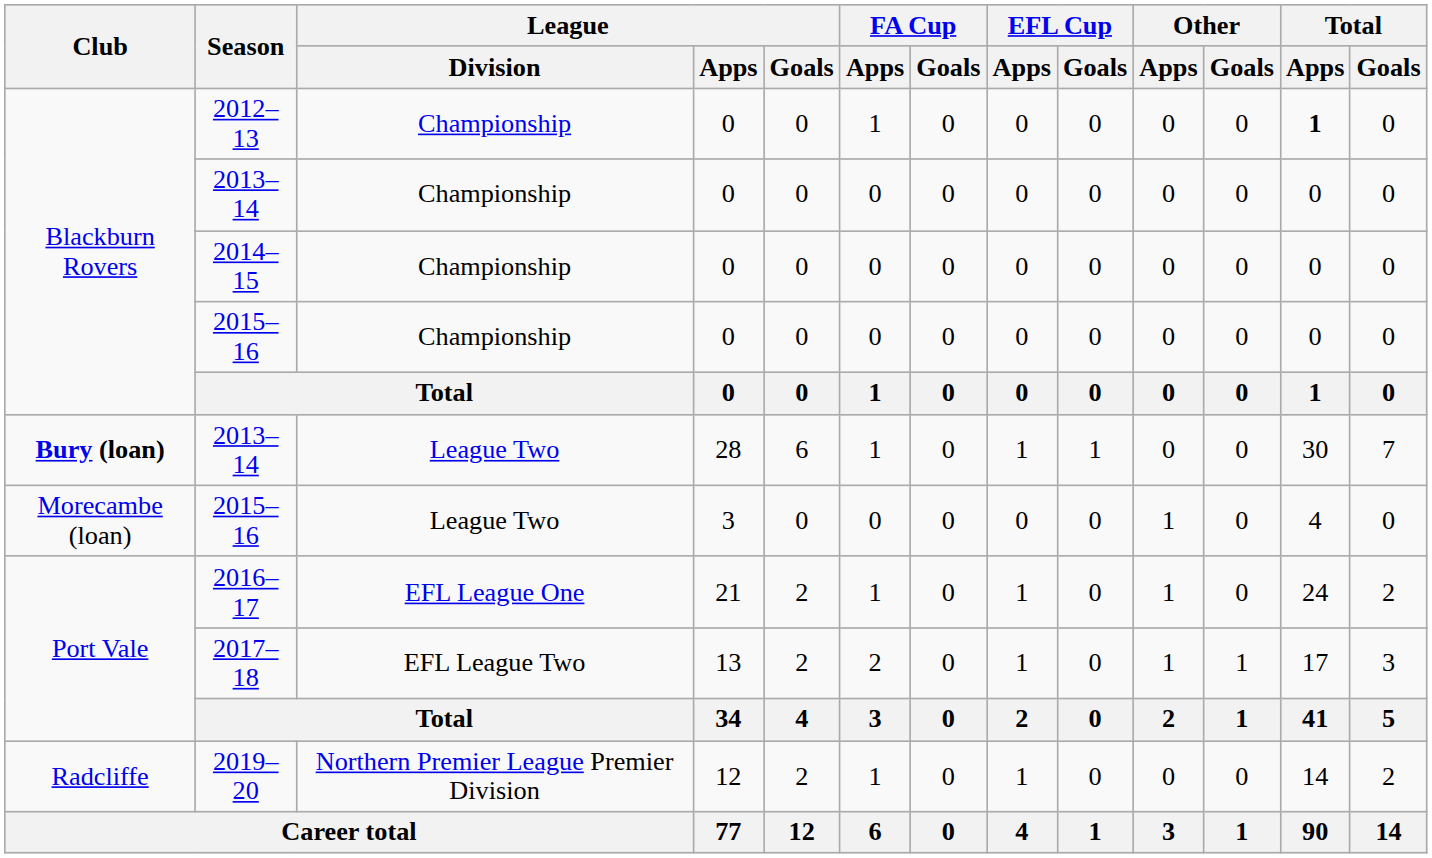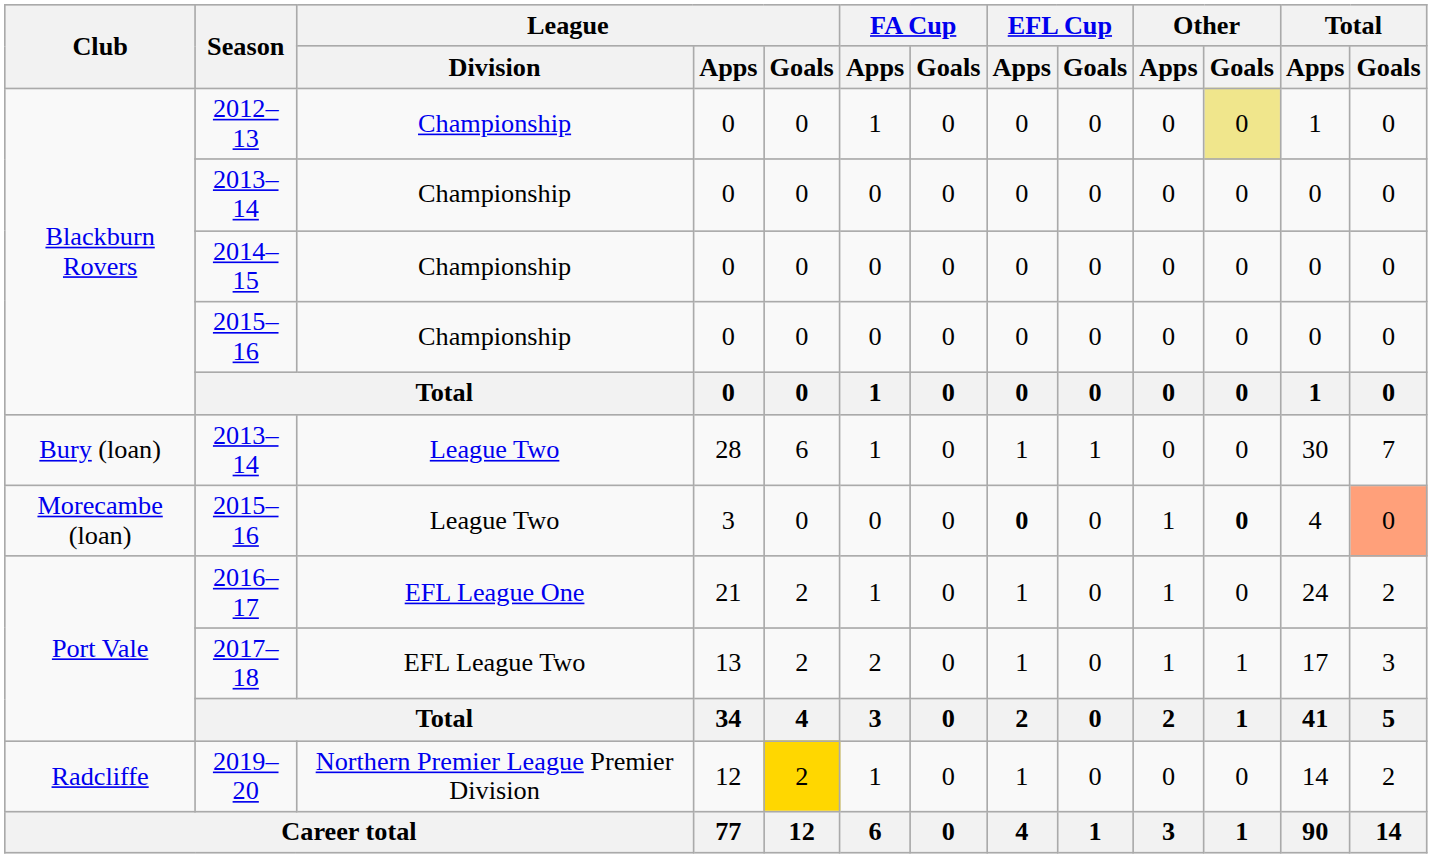(1242, 123) no background -> (1242, 123) khaki background
(1315, 123) bold -> (1315, 123) normal
(100, 449) bold -> (100, 449) normal
(1022, 520) normal -> (1022, 520) bold
(1242, 520) normal -> (1242, 520) bold
(1389, 520) no background -> (1389, 520) lightsalmon background
(802, 775) no background -> (802, 775) gold background
